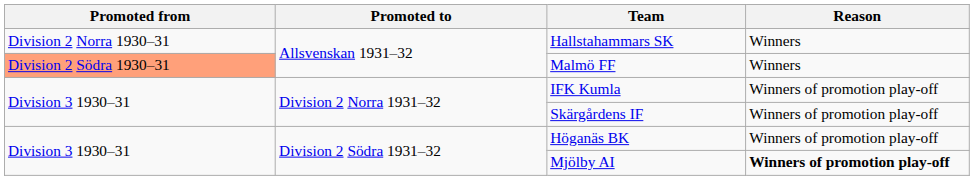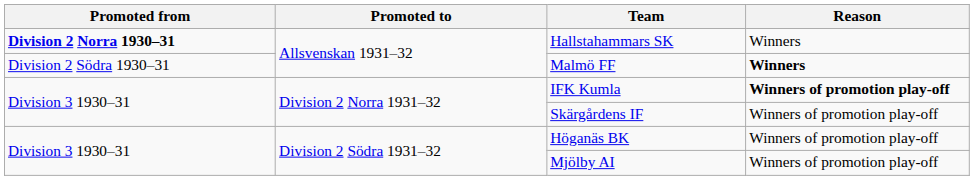(89, 41) normal -> (91, 41) bold
(89, 65) lightsalmon background -> (89, 65) no background
(775, 65) normal -> (777, 65) bold
(844, 89) normal -> (849, 89) bold
(849, 162) bold -> (844, 162) normal
